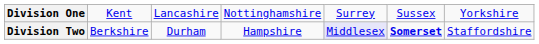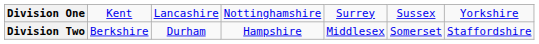(356, 31) lavender background -> (356, 31) no background
(416, 31) bold -> (416, 31) normal
